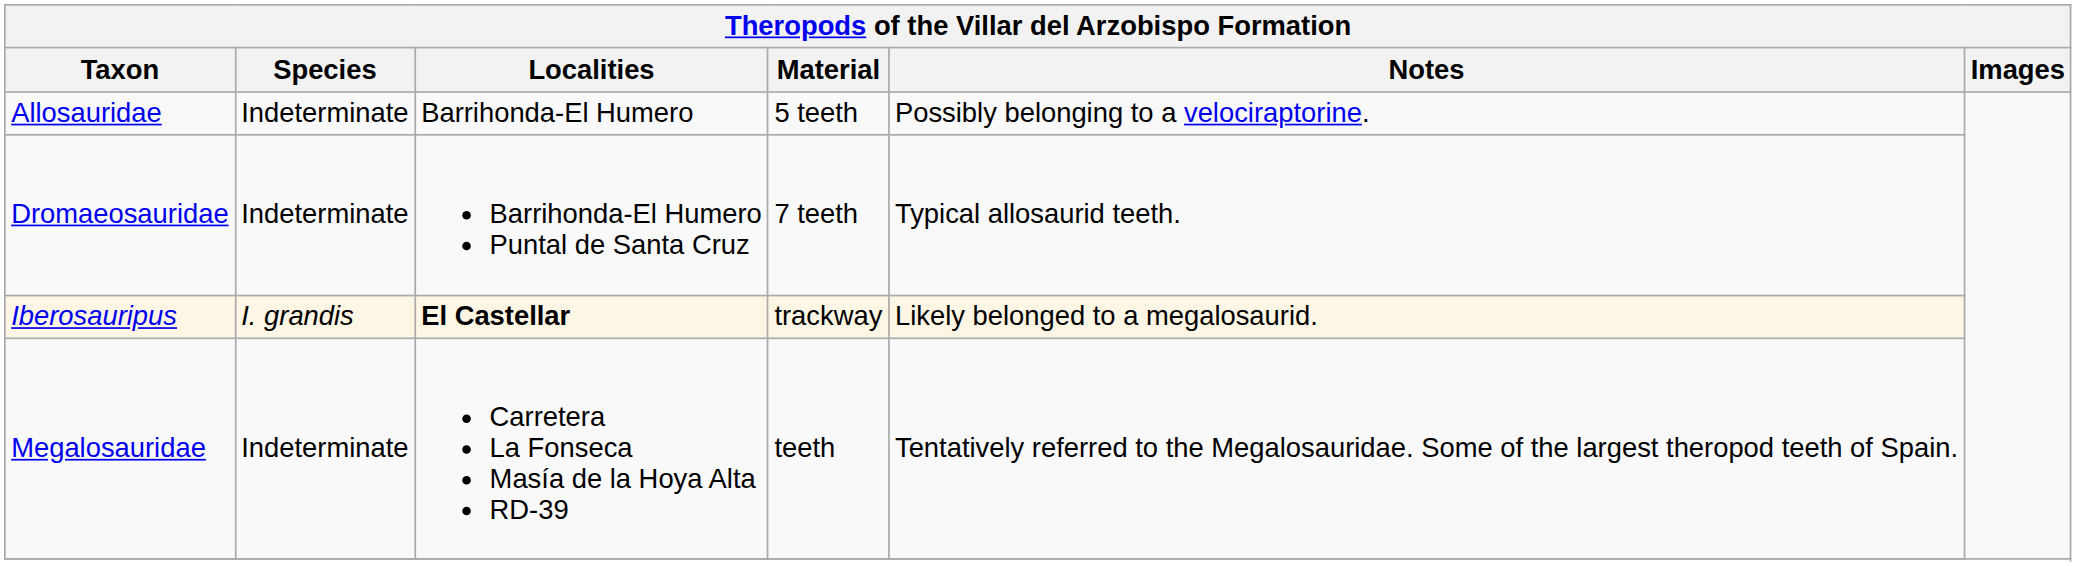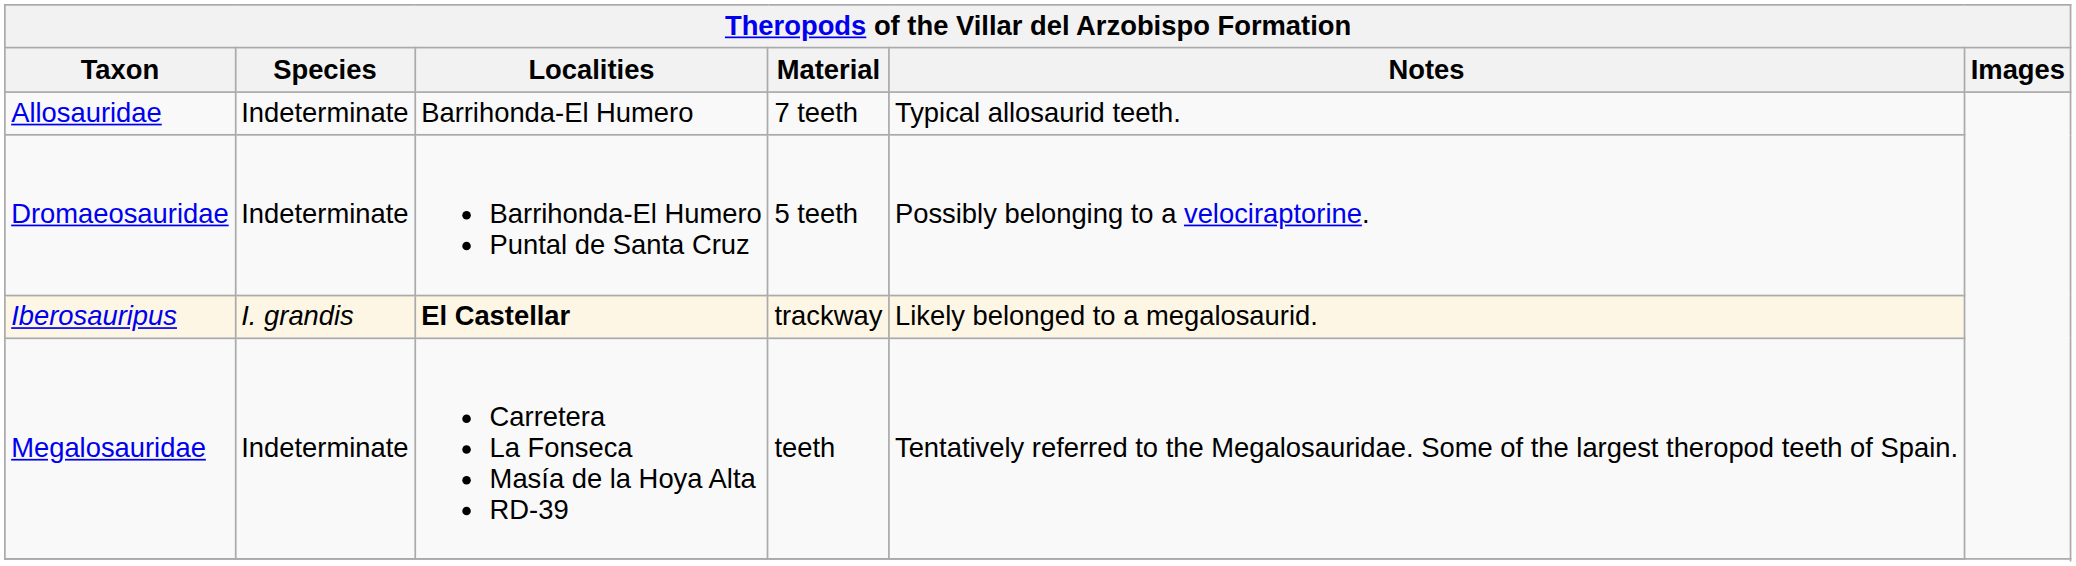(816, 112) 5 teeth -> (816, 112) 7 teeth
(1132, 112) Possibly belonging to a velociraptorine. -> (1038, 112) Typical allosaurid teeth.
(816, 214) 7 teeth -> (816, 214) 5 teeth
(1038, 214) Typical allosaurid teeth. -> (1132, 214) Possibly belonging to a velociraptorine.
